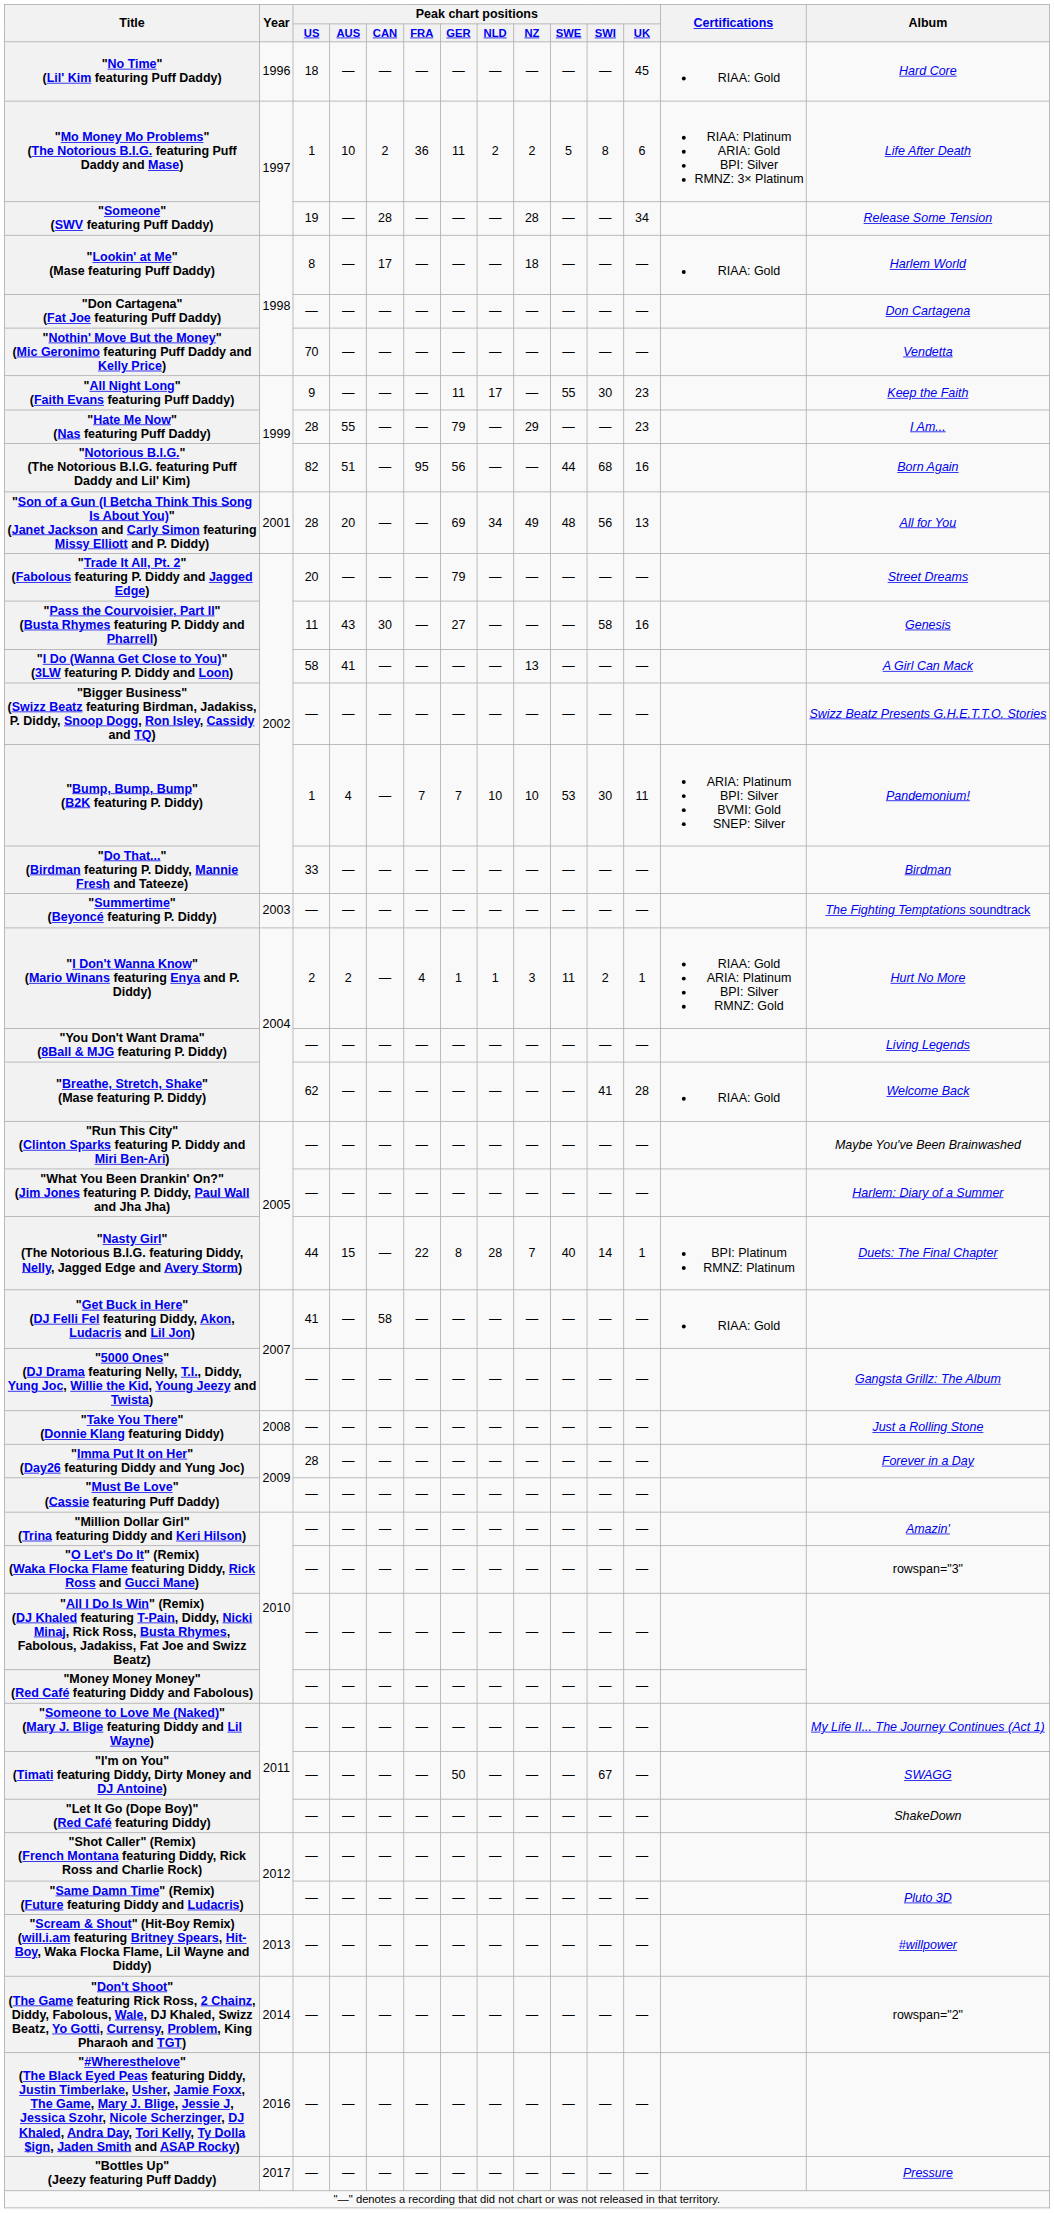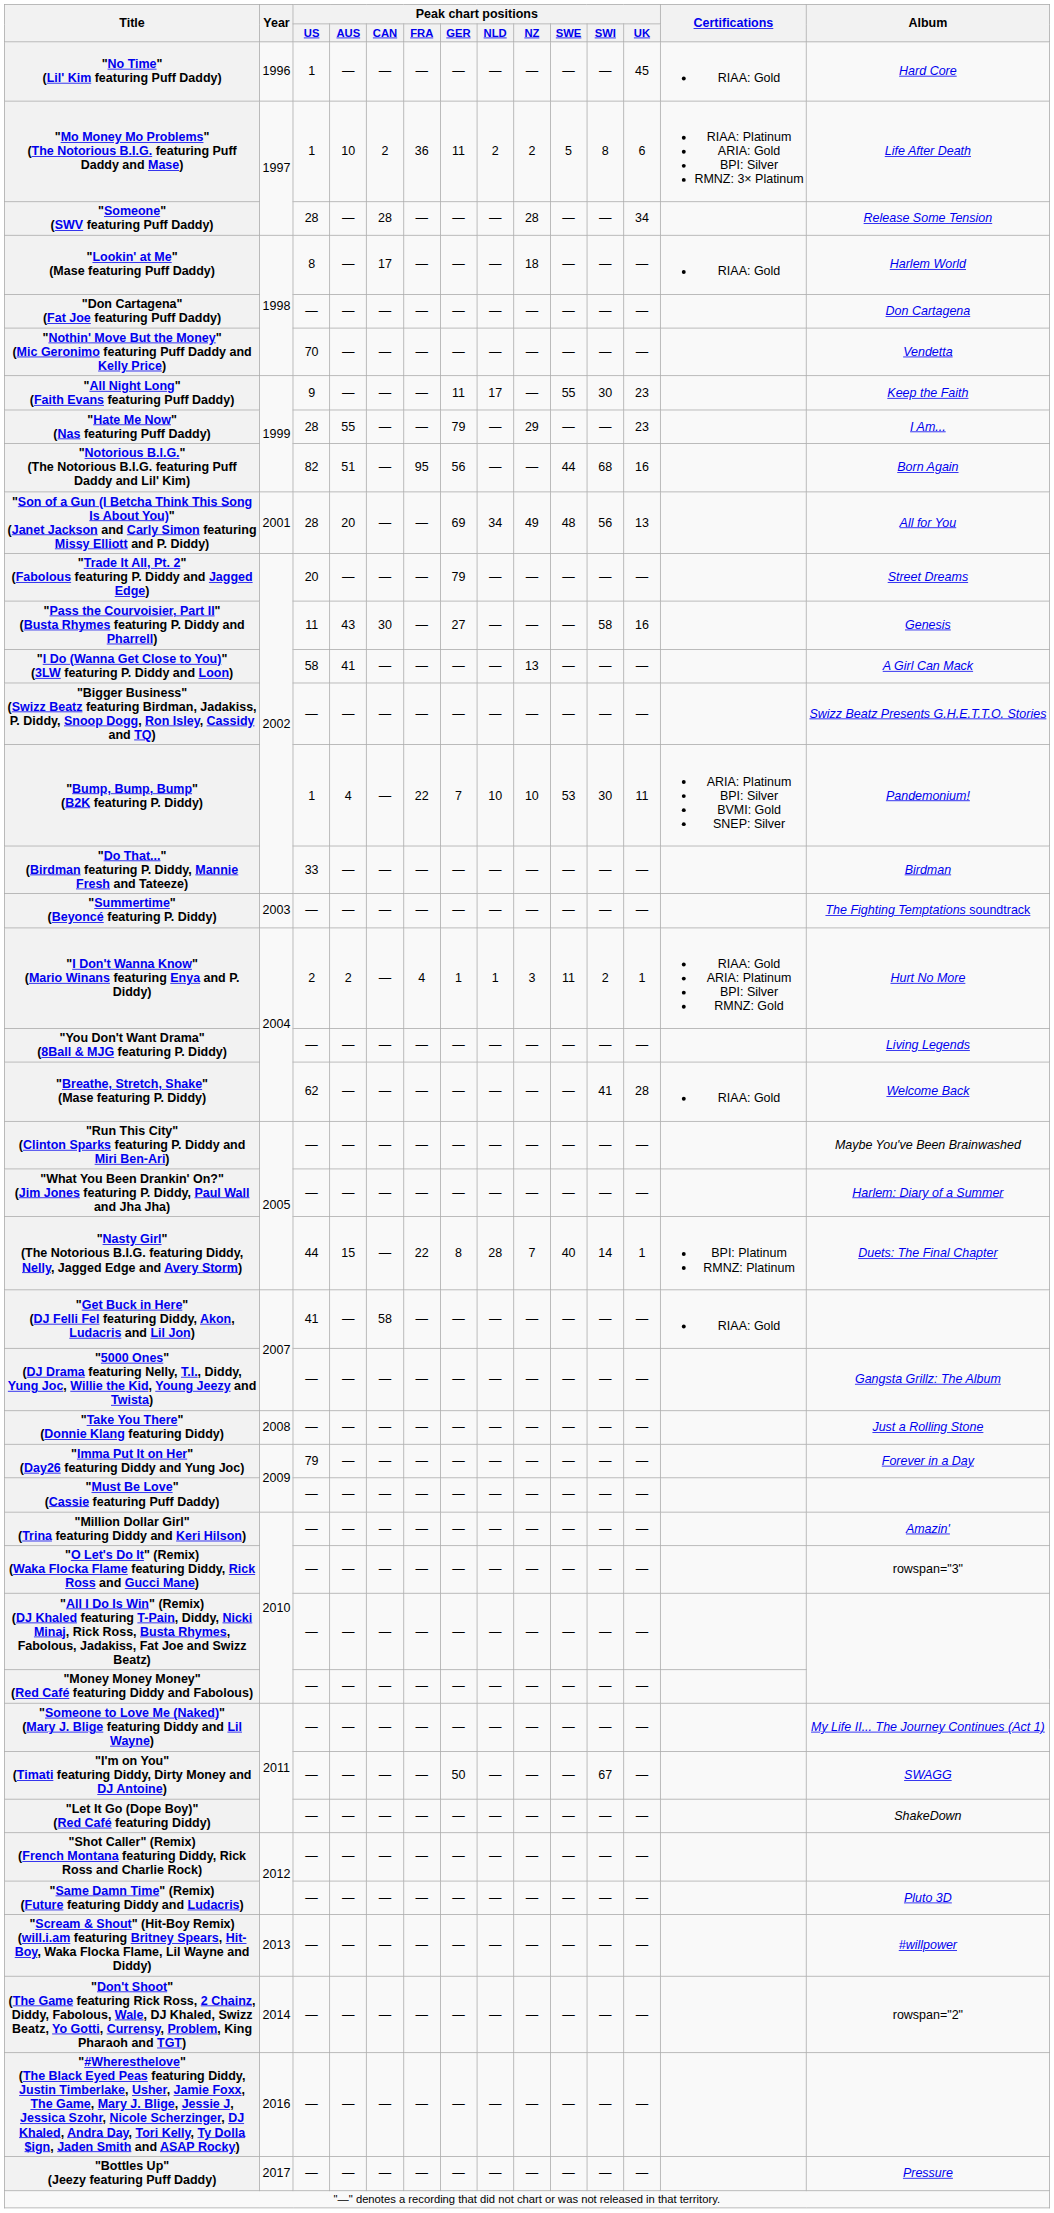(312, 71) 18 -> (312, 71) 1
(312, 218) 19 -> (312, 218) 28
(422, 795) 7 -> (422, 795) 22
(312, 1461) 28 -> (312, 1461) 79
